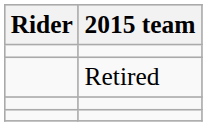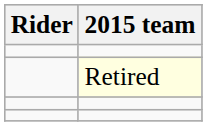(122, 76) no background -> (122, 76) lightyellow background
